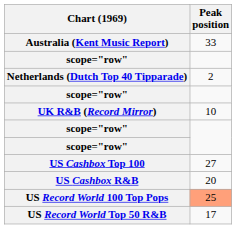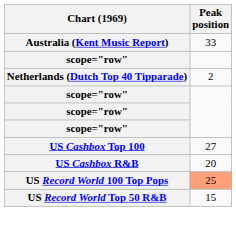- row: (97, 111)
(211, 215) 17 -> (211, 197) 15
